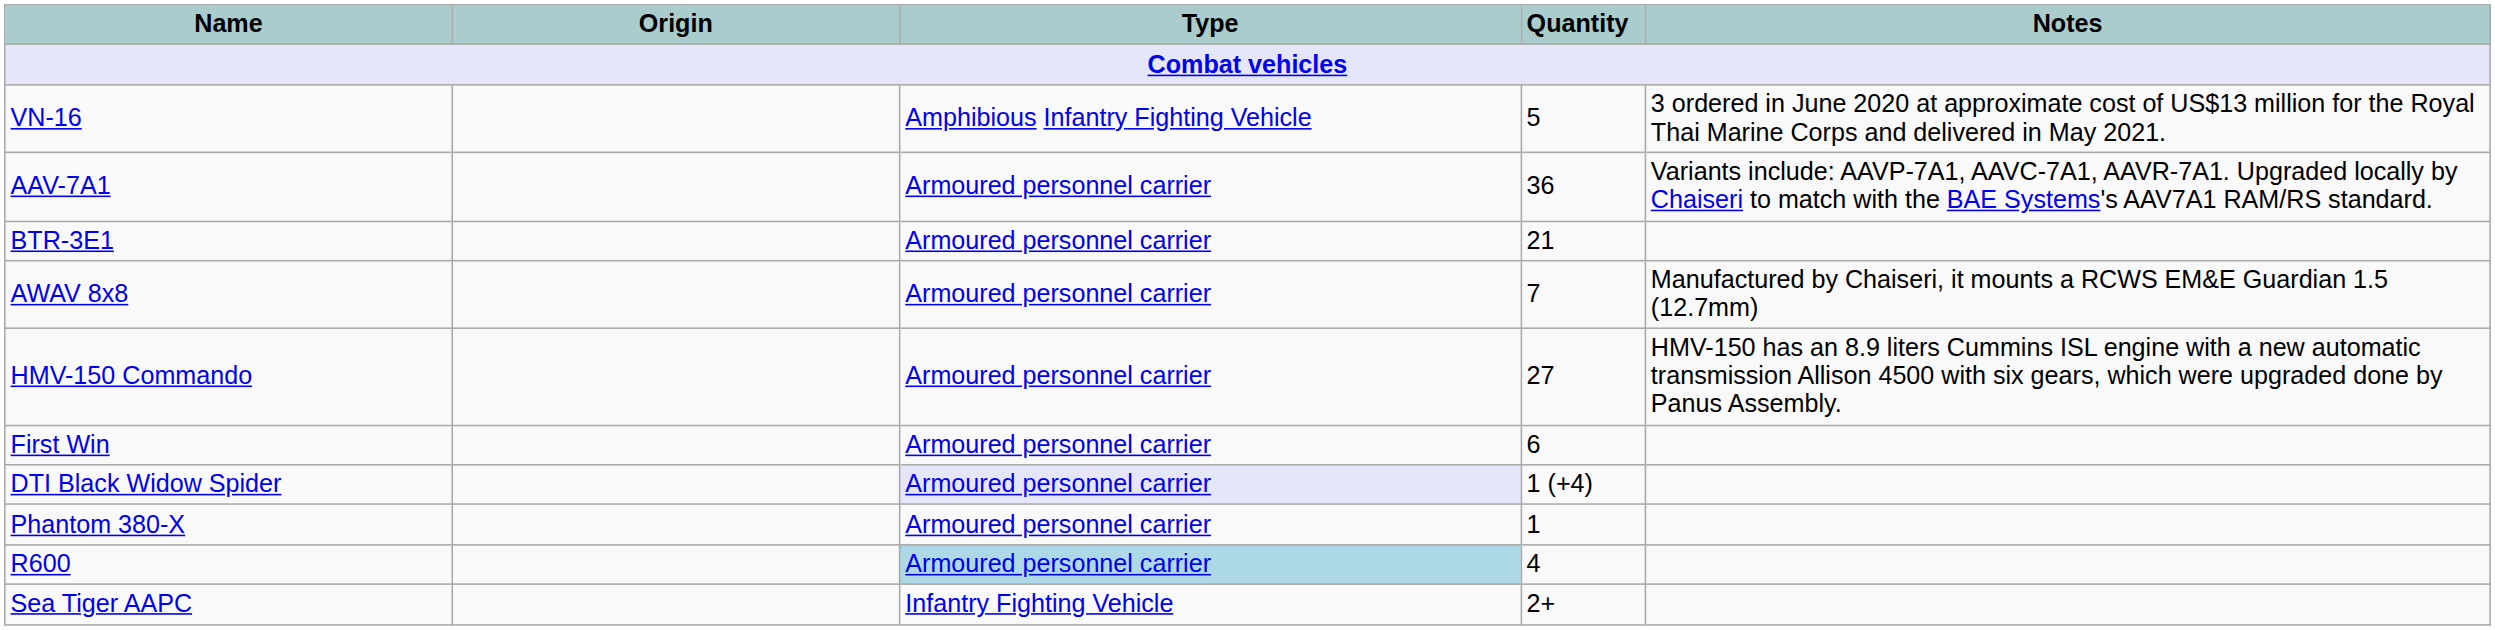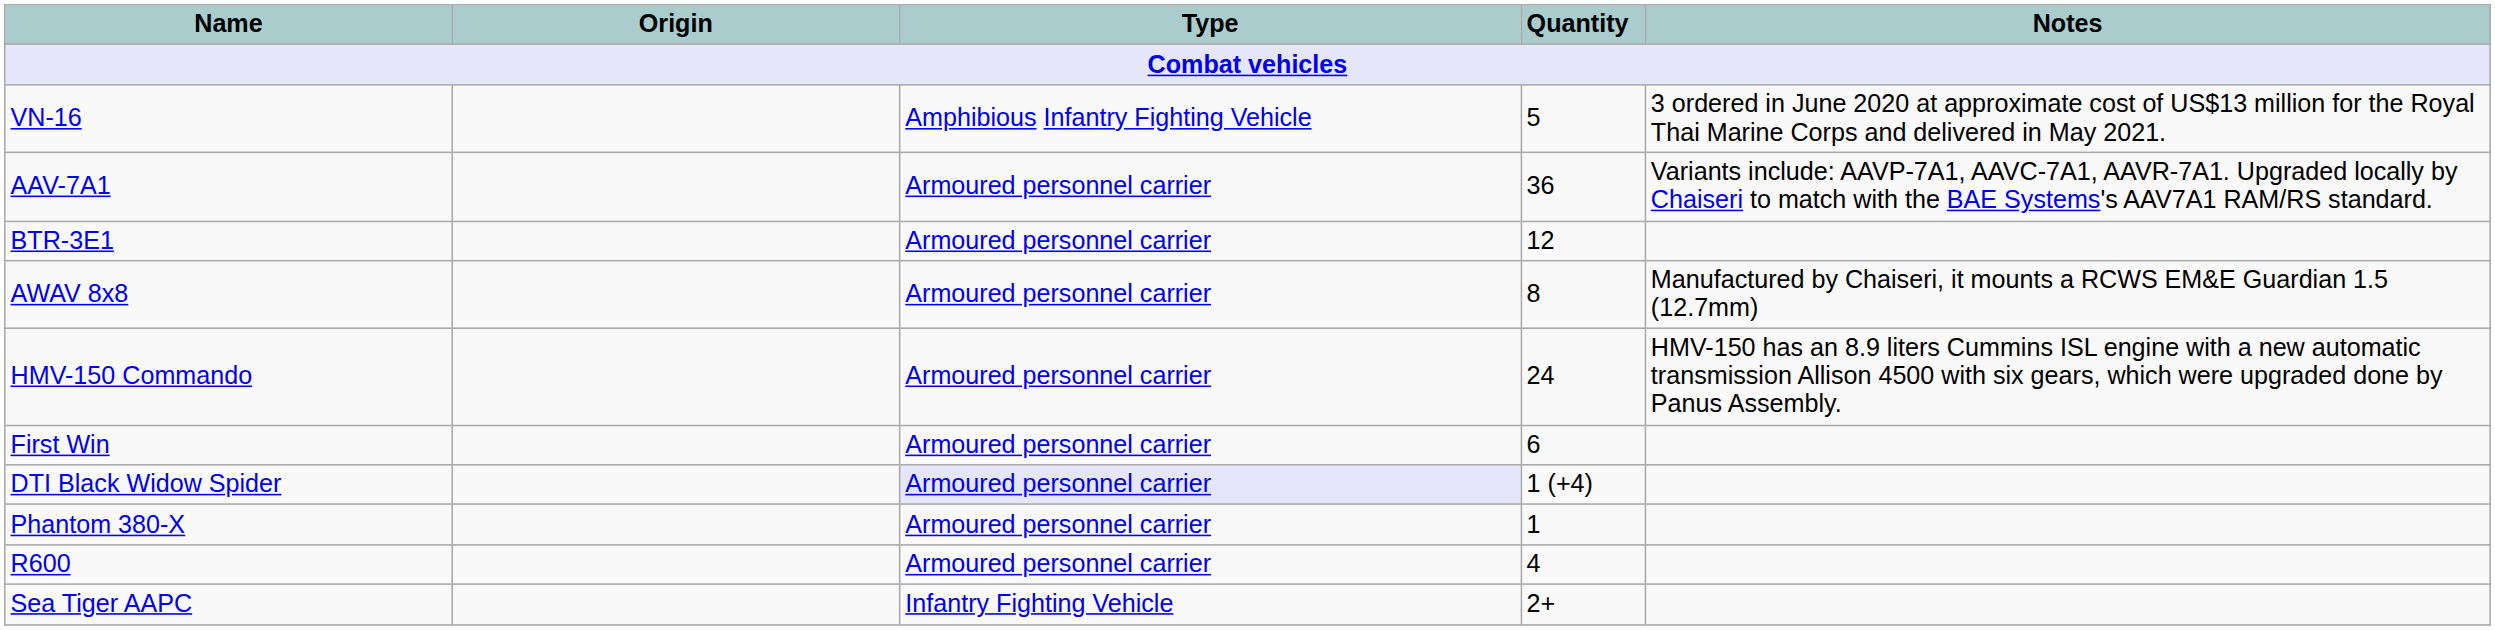(1541, 240) 21 -> (1541, 240) 12
(1534, 294) 7 -> (1534, 294) 8
(1541, 376) 27 -> (1541, 376) 24
(1058, 564) lightblue background -> (1058, 564) no background
